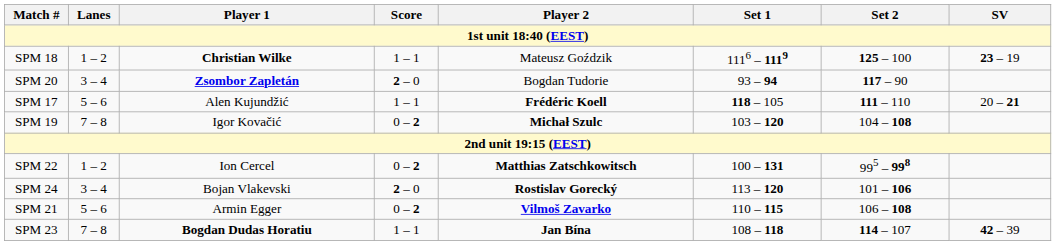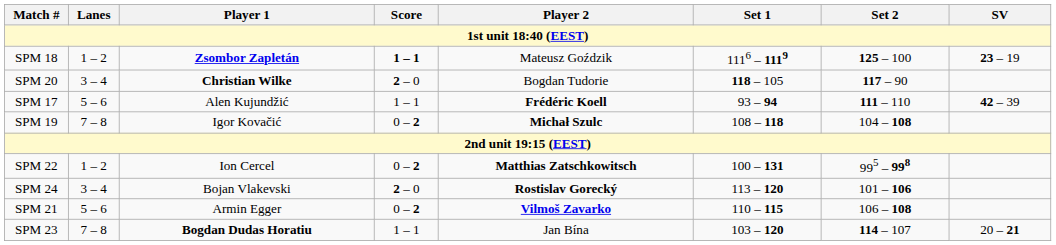(247, 58) Christian Wilke -> (247, 58) Zsombor Zapletán
(406, 58) normal -> (406, 58) bold
(247, 80) Zsombor Zapletán -> (247, 80) Christian Wilke
(757, 80) 93 – 94 -> (757, 80) 118 – 105
(757, 101) 118 – 105 -> (757, 101) 93 – 94
(1000, 101) 20 – 21 -> (1000, 101) 42 – 39
(757, 122) 103 – 120 -> (757, 122) 108 – 118
(566, 230) bold -> (566, 230) normal
(757, 230) 108 – 118 -> (757, 230) 103 – 120
(1000, 230) 42 – 39 -> (1000, 230) 20 – 21
